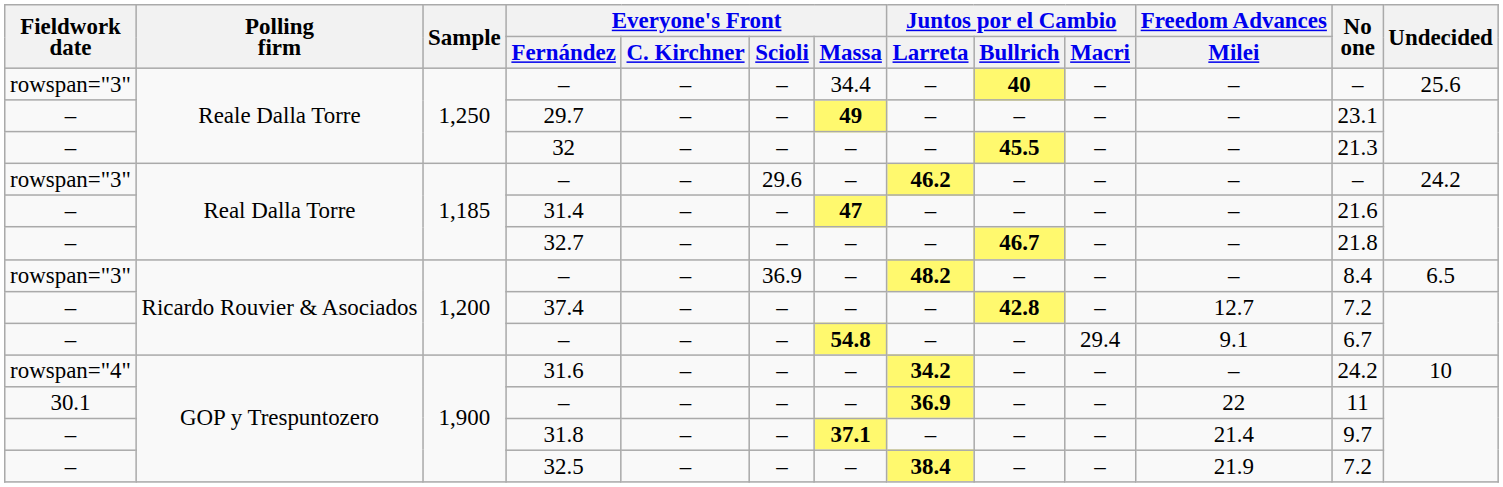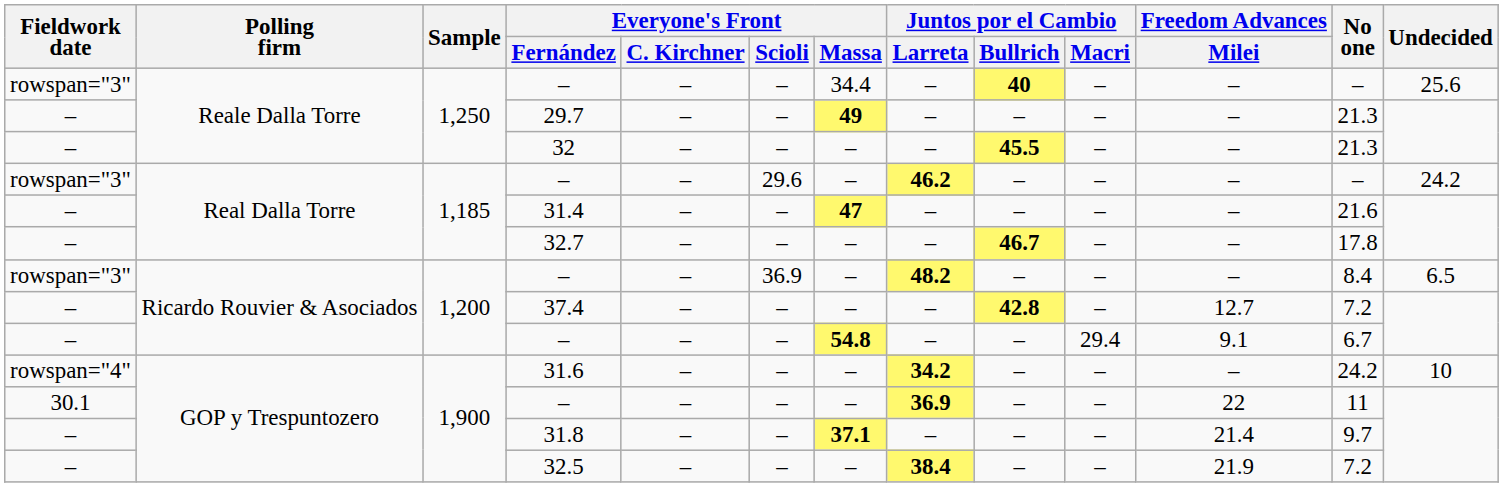(1358, 116) 23.1 -> (1358, 116) 21.3
(1358, 243) 21.8 -> (1358, 243) 17.8
